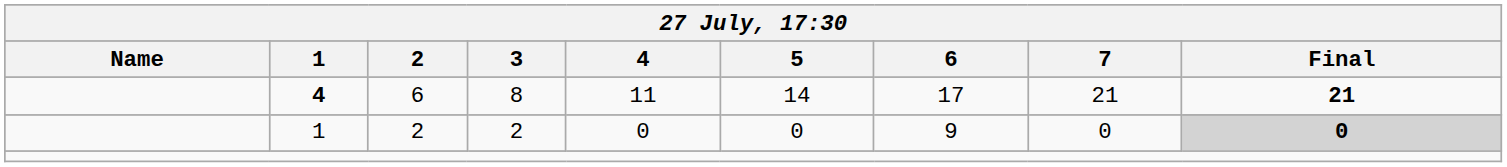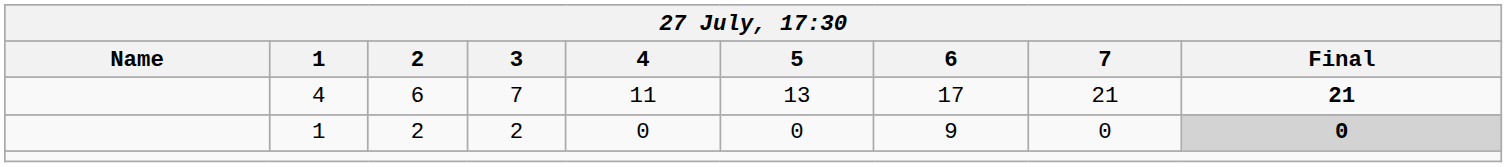(319, 96) bold -> (319, 96) normal
(516, 96) 8 -> (516, 96) 7
(797, 96) 14 -> (797, 96) 13
